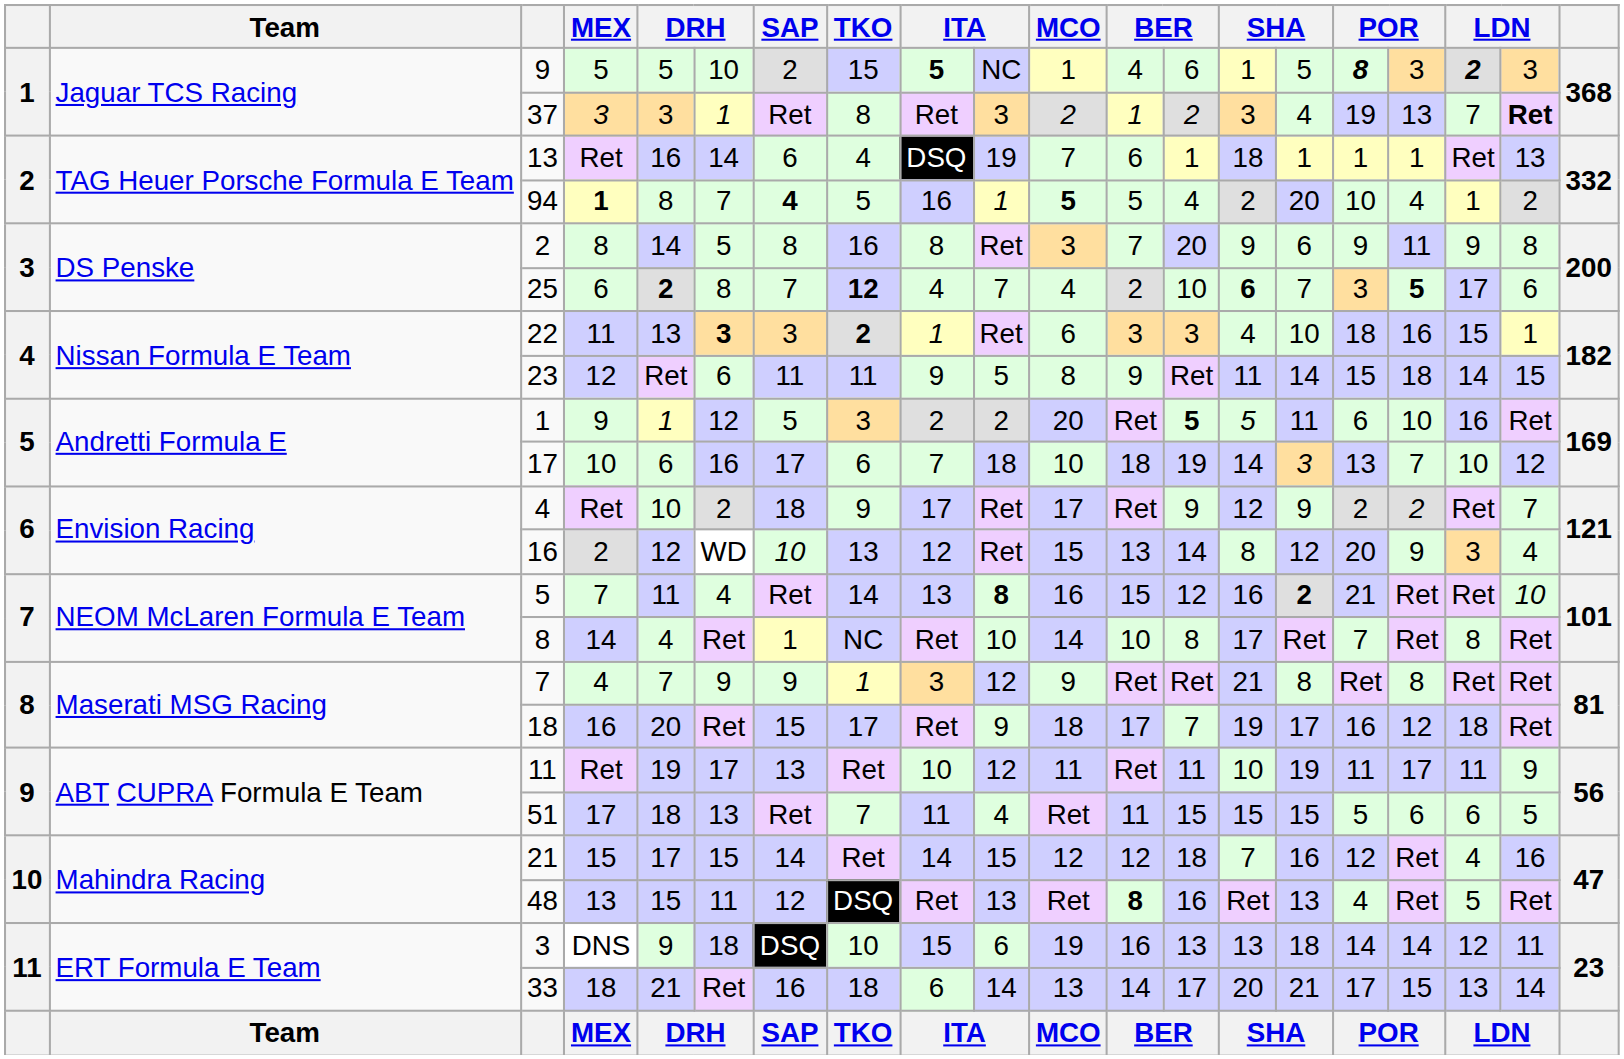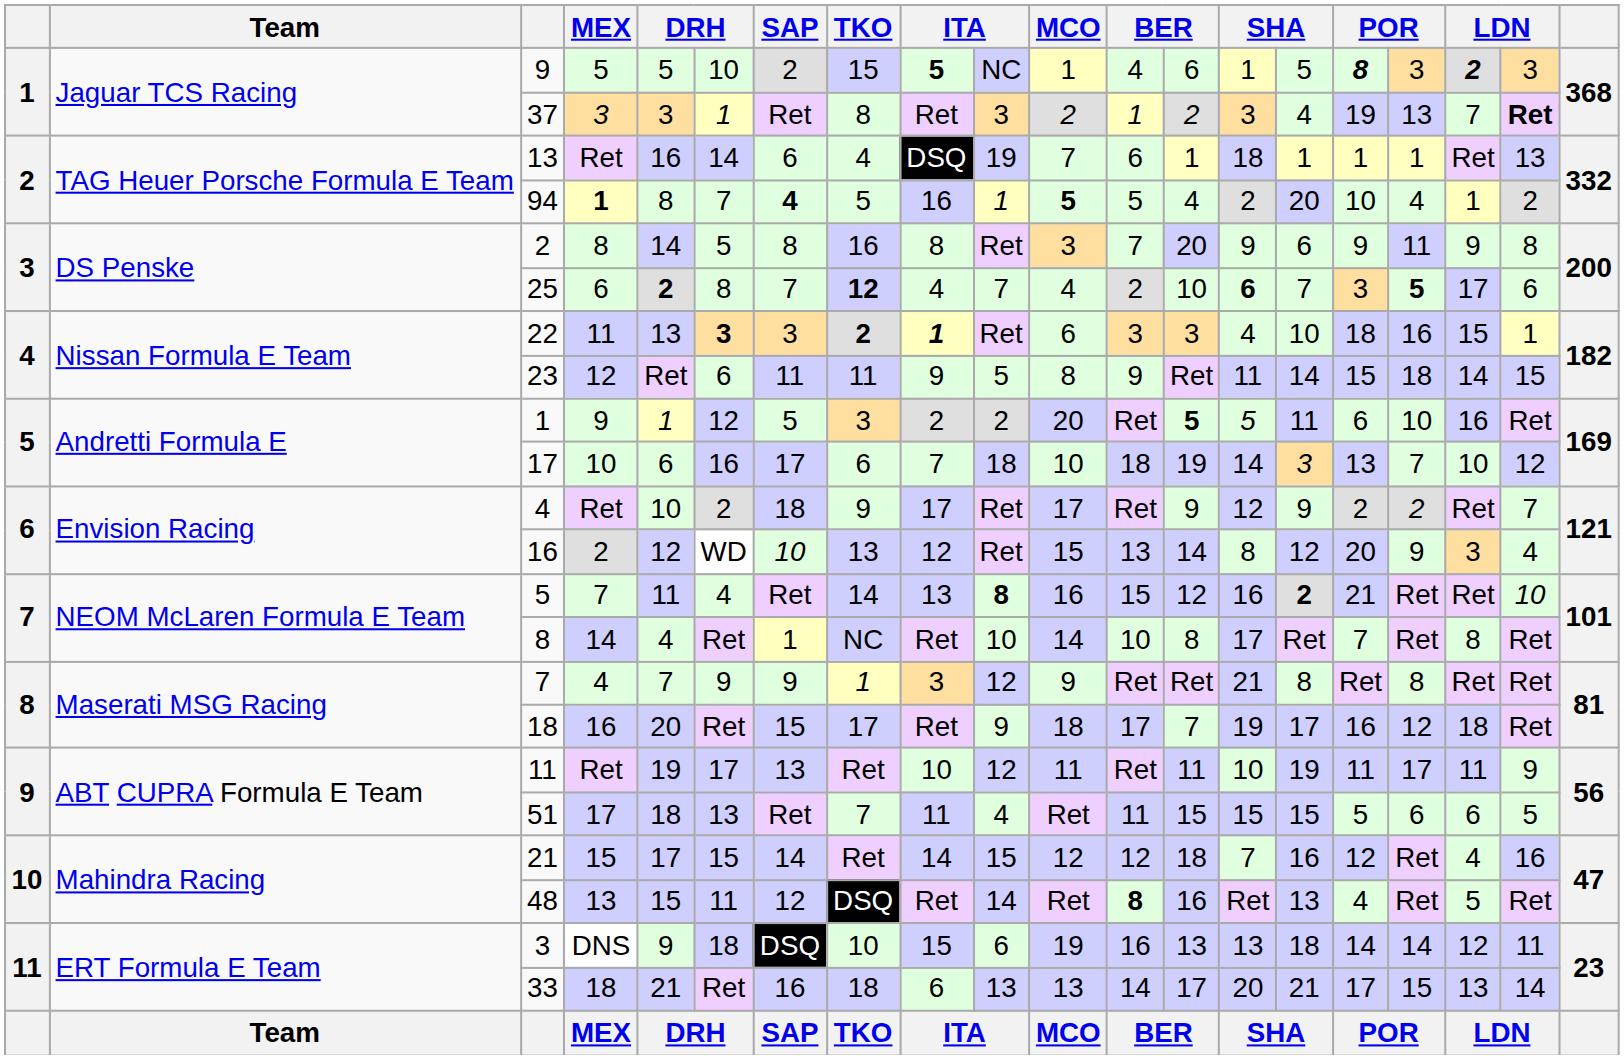(936, 333) normal -> (936, 333) bold
(1001, 901) 13 -> (1001, 901) 14
(1001, 989) 14 -> (1001, 989) 13
